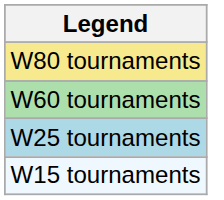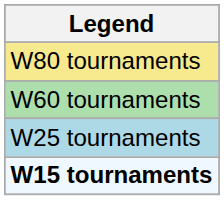(106, 175) normal -> (112, 175) bold
